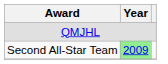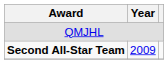(62, 50) normal -> (66, 50) bold
(136, 50) lightgreen background -> (143, 50) no background
